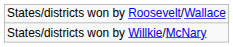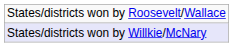(107, 32) no background -> (107, 32) lavender background
